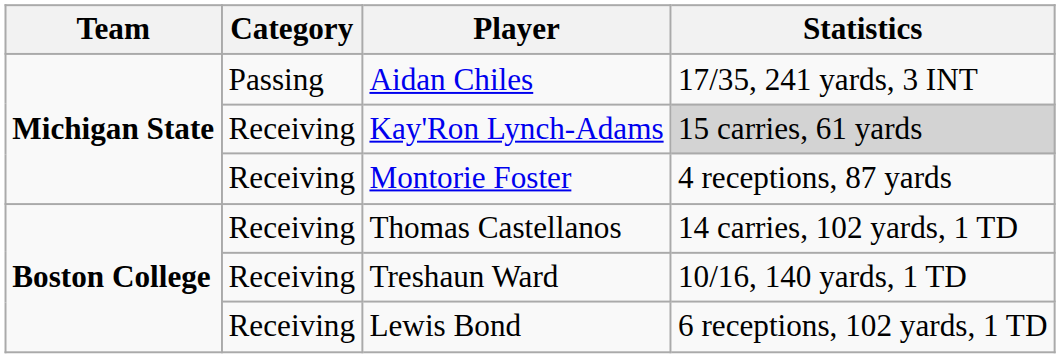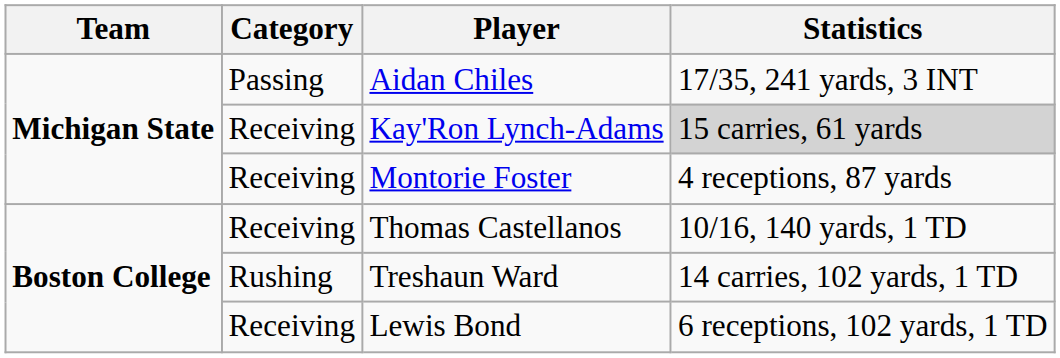(848, 227) 14 carries, 102 yards, 1 TD -> (822, 227) 10/16, 140 yards, 1 TD
(292, 276) Receiving -> (281, 276) Rushing
(822, 276) 10/16, 140 yards, 1 TD -> (848, 276) 14 carries, 102 yards, 1 TD
